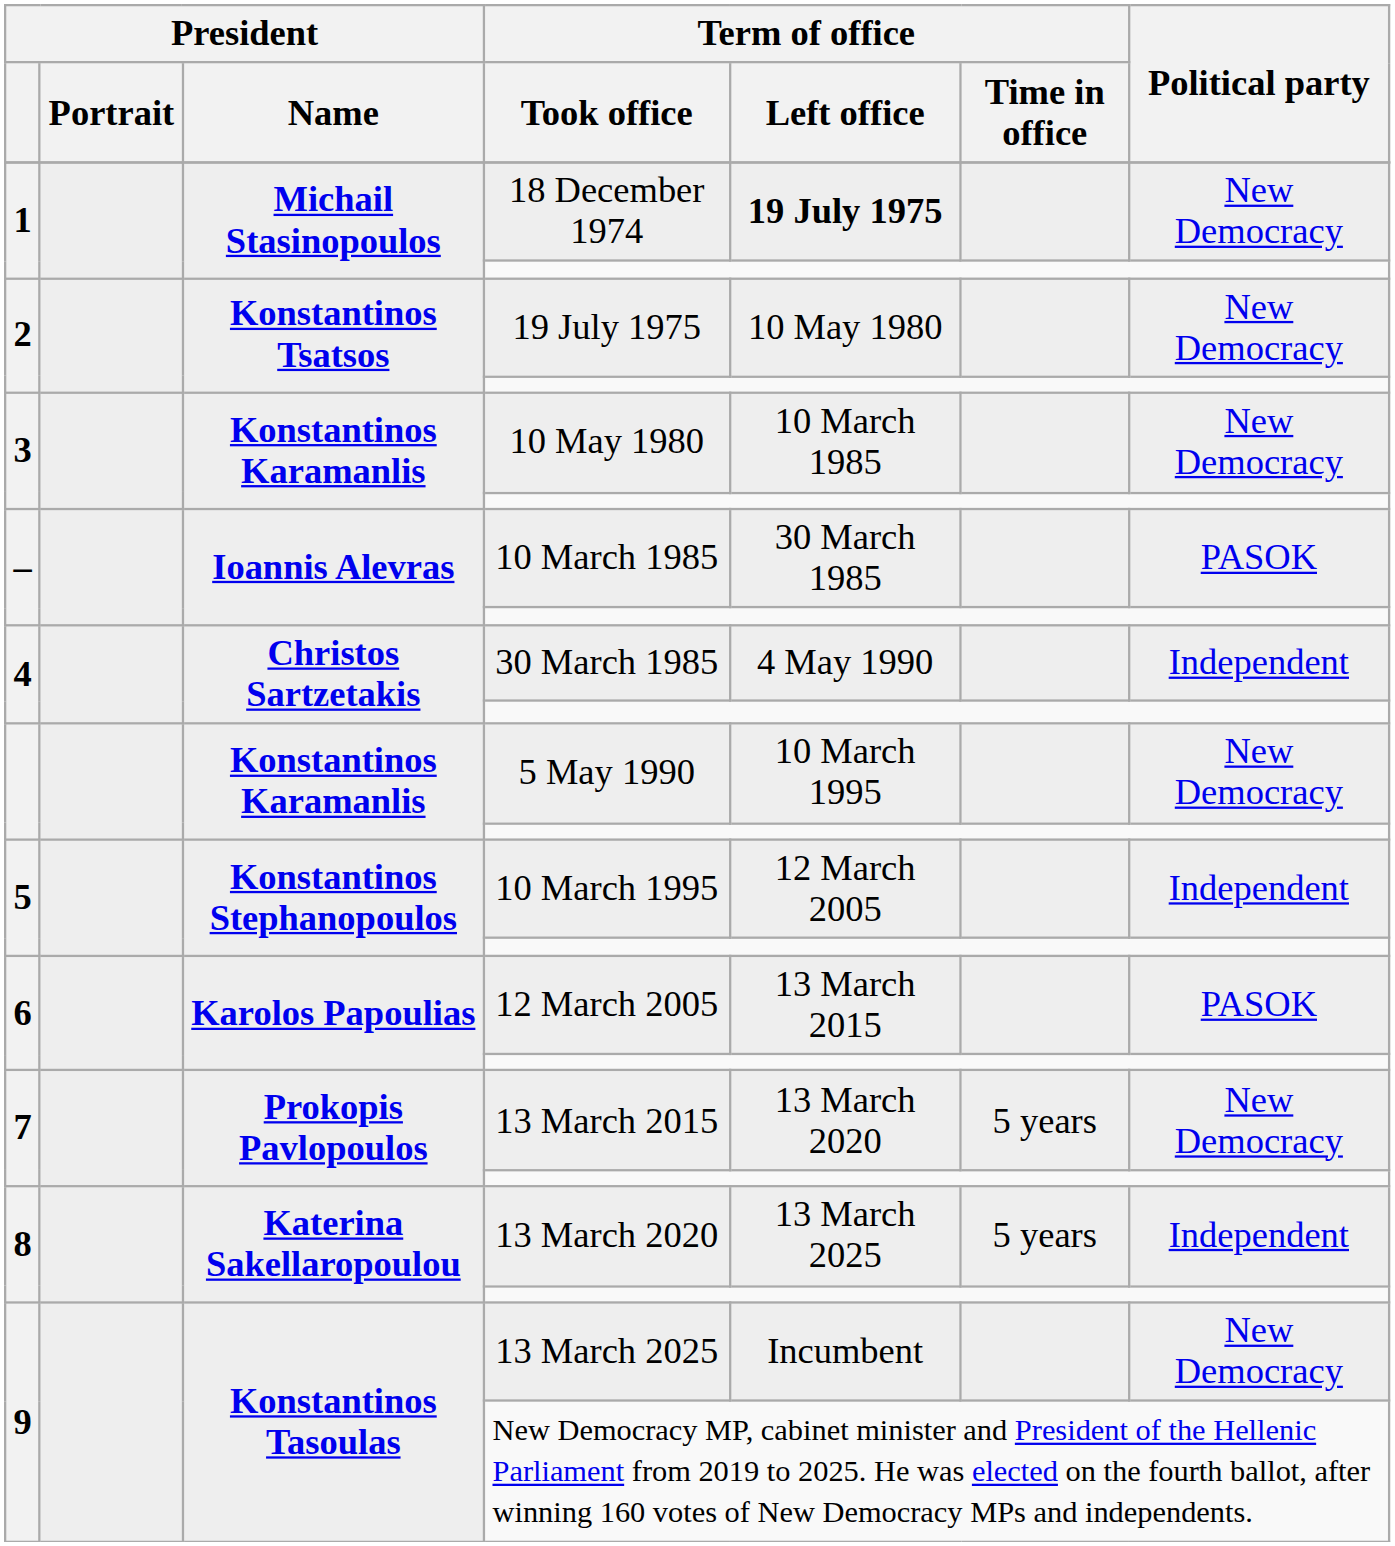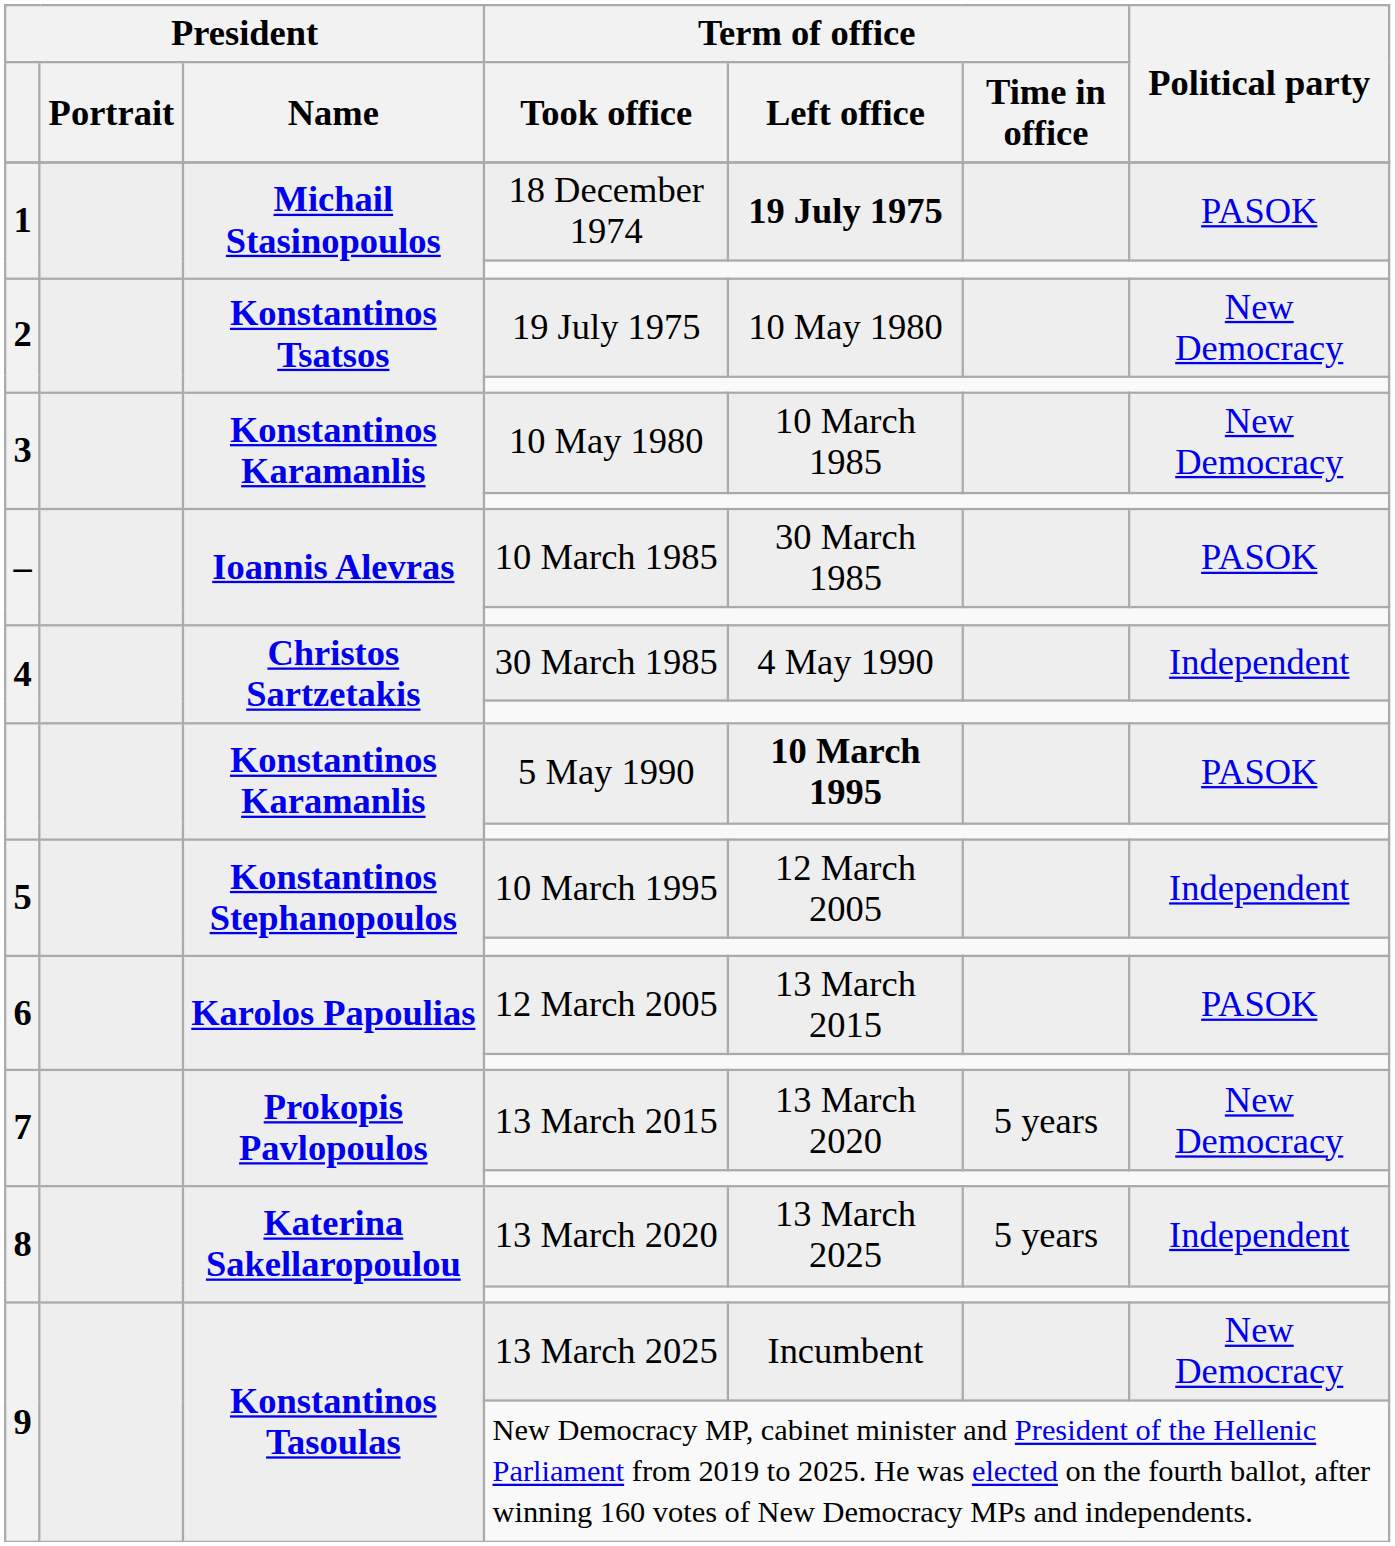(1259, 210) New Democracy -> (1259, 210) PASOK
(845, 772) normal -> (845, 772) bold
(1259, 772) New Democracy -> (1259, 772) PASOK
